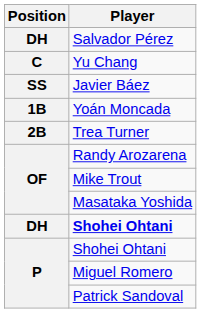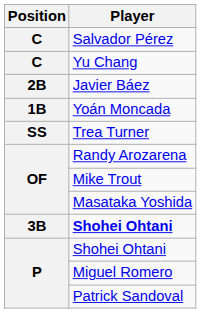(37, 39) DH -> (37, 39) C
(37, 86) SS -> (37, 86) 2B
(37, 132) 2B -> (37, 132) SS
(37, 226) DH -> (37, 226) 3B
